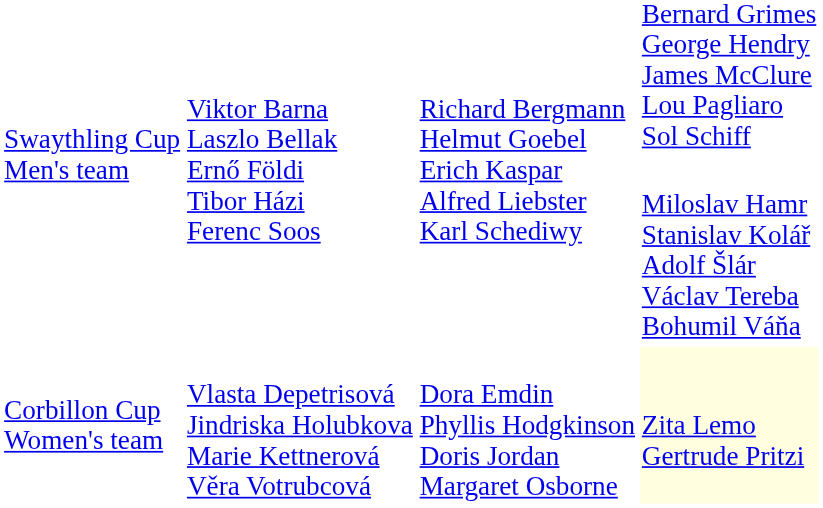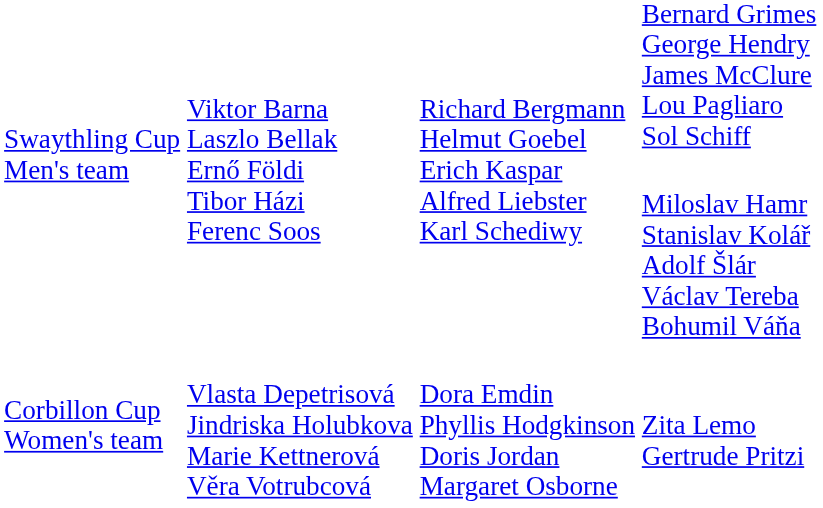(723, 440) lightyellow background -> (723, 440) no background
